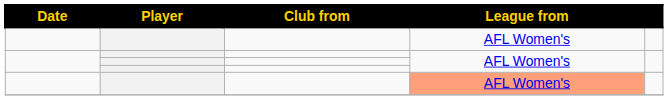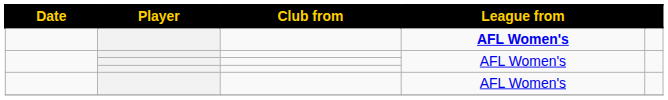(527, 39) normal -> (523, 39) bold
(527, 83) lightsalmon background -> (523, 83) no background
